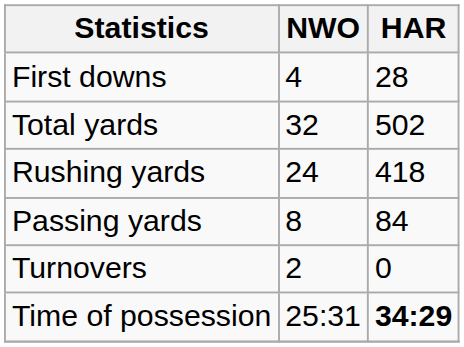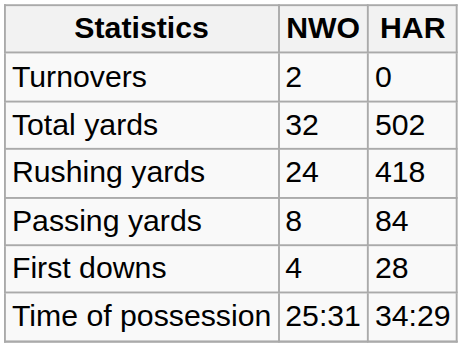rows swapped: (89, 76) <-> (79, 268)
(414, 316) bold -> (413, 316) normal
